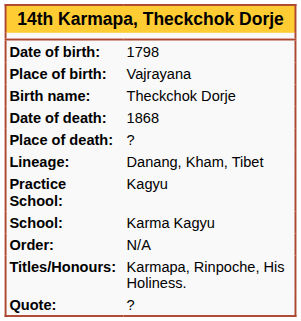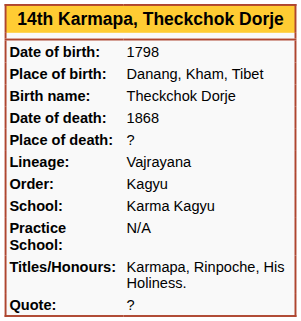(159, 74) Vajrayana -> (195, 74) Danang, Kham, Tibet
(195, 162) Danang, Kham, Tibet -> (159, 162) Vajrayana
(38, 192) Practice School: -> (32, 184) Order:
(32, 244) Order: -> (38, 236) Practice School:
